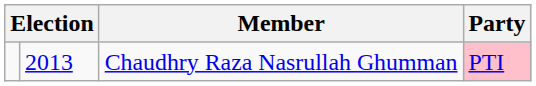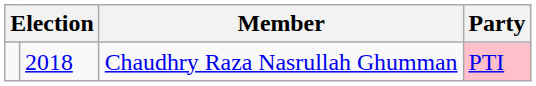(49, 61) 2013 -> (49, 61) 2018
